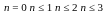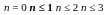(41, 8) normal -> (41, 8) bold
